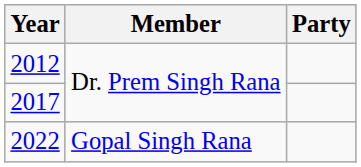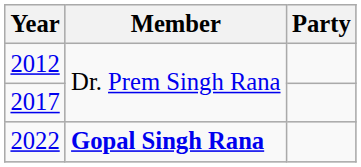(161, 141) normal -> (168, 141) bold
